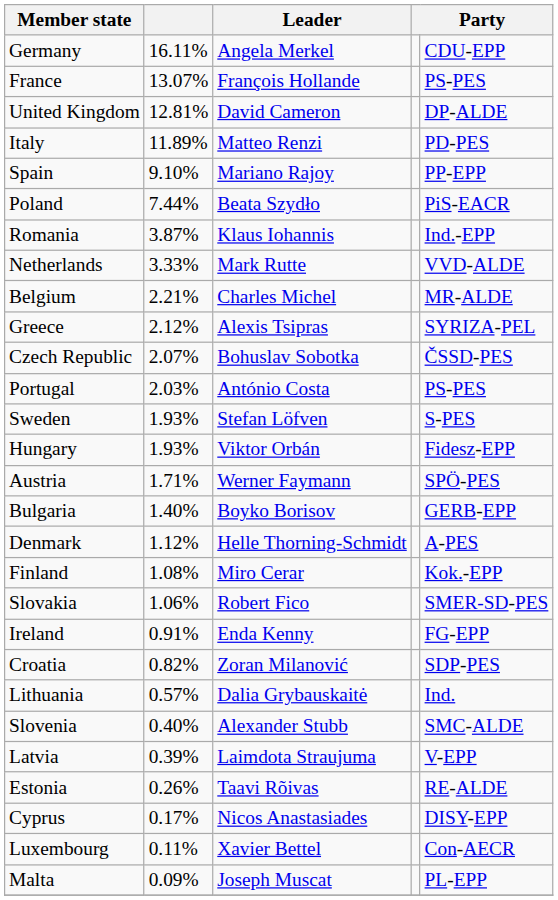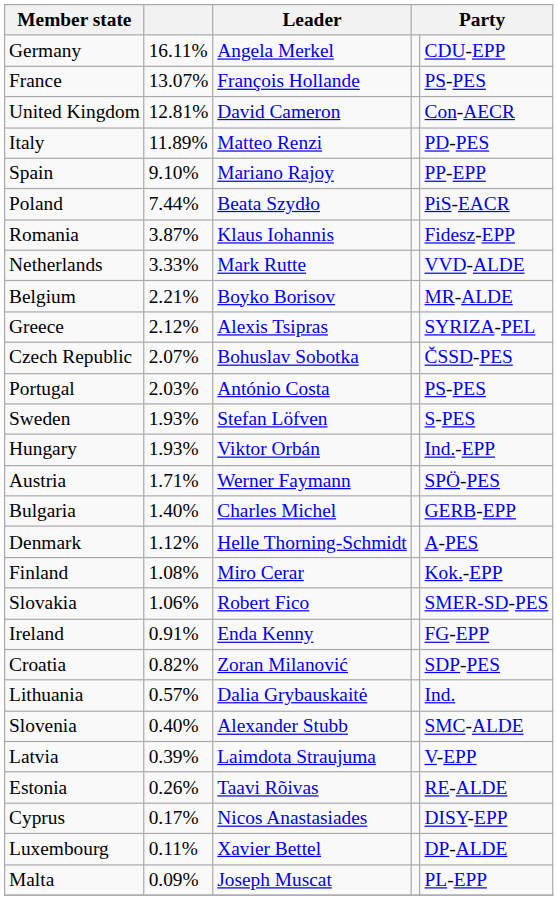(466, 111) DP-ALDE -> (470, 111) Con-AECR
(460, 234) Ind.-EPP -> (470, 234) Fidesz-EPP
(277, 296) Charles Michel -> (276, 296) Boyko Borisov
(470, 449) Fidesz-EPP -> (460, 449) Ind.-EPP
(276, 511) Boyko Borisov -> (277, 511) Charles Michel
(470, 848) Con-AECR -> (466, 848) DP-ALDE
